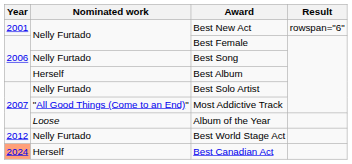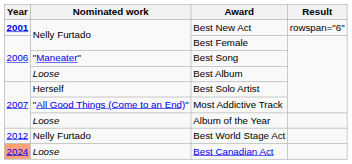(17, 27) normal -> (17, 27) bold
(62, 58) Nelly Furtado -> (57, 58) "Maneater"
(48, 74) Herself -> (46, 74) Loose
(62, 89) Nelly Furtado -> (48, 89) Herself
(48, 151) Herself -> (46, 151) Loose
